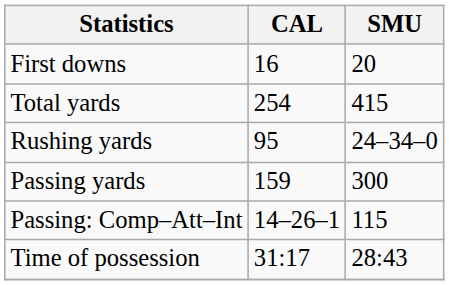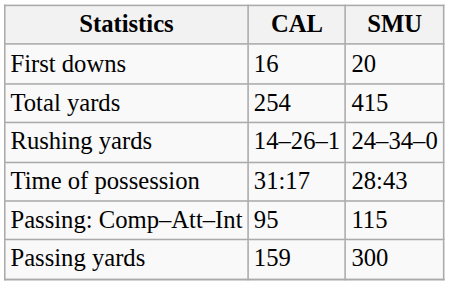(266, 141) 95 -> (297, 141) 14–26–1
rows swapped: (78, 180) <-> (105, 259)
(297, 220) 14–26–1 -> (266, 220) 95
